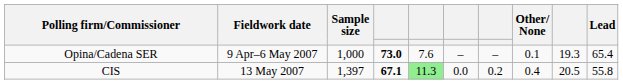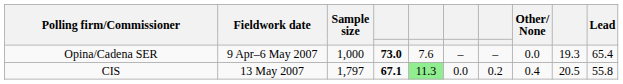(532, 54) 0.1 -> (532, 54) 0.0
(350, 71) 1,397 -> (350, 71) 1,797
